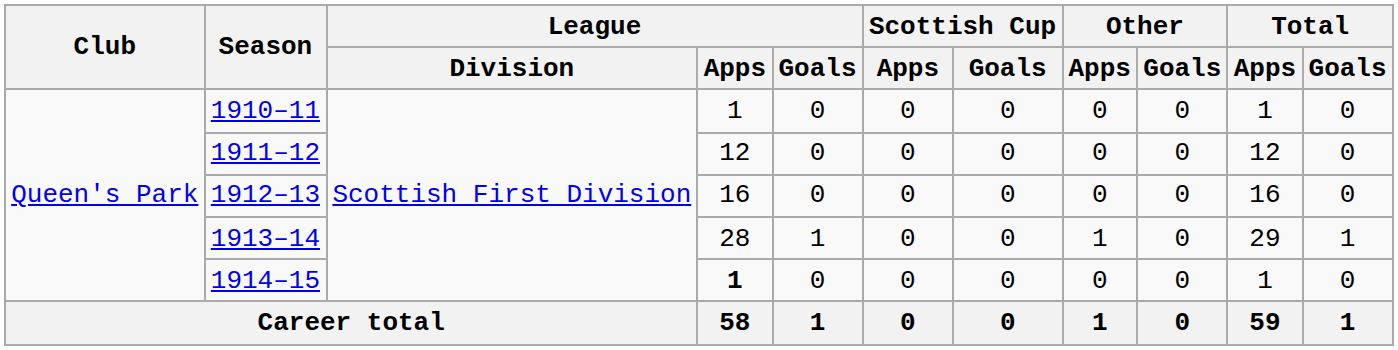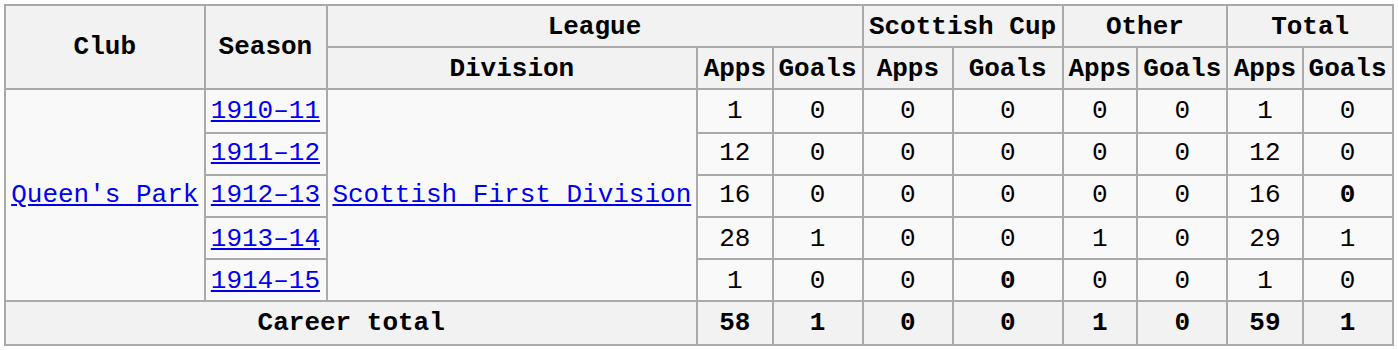(1348, 196) normal -> (1348, 196) bold
(735, 280) bold -> (735, 280) normal
(1008, 280) normal -> (1008, 280) bold
